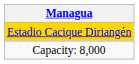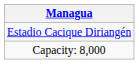(69, 31) gold background -> (69, 31) no background
